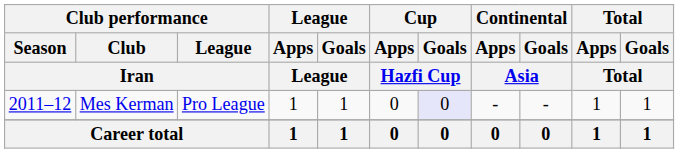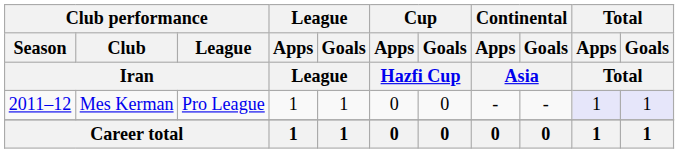(445, 104) lavender background -> (445, 104) no background
(596, 104) no background -> (596, 104) lavender background
(647, 104) no background -> (647, 104) lavender background
